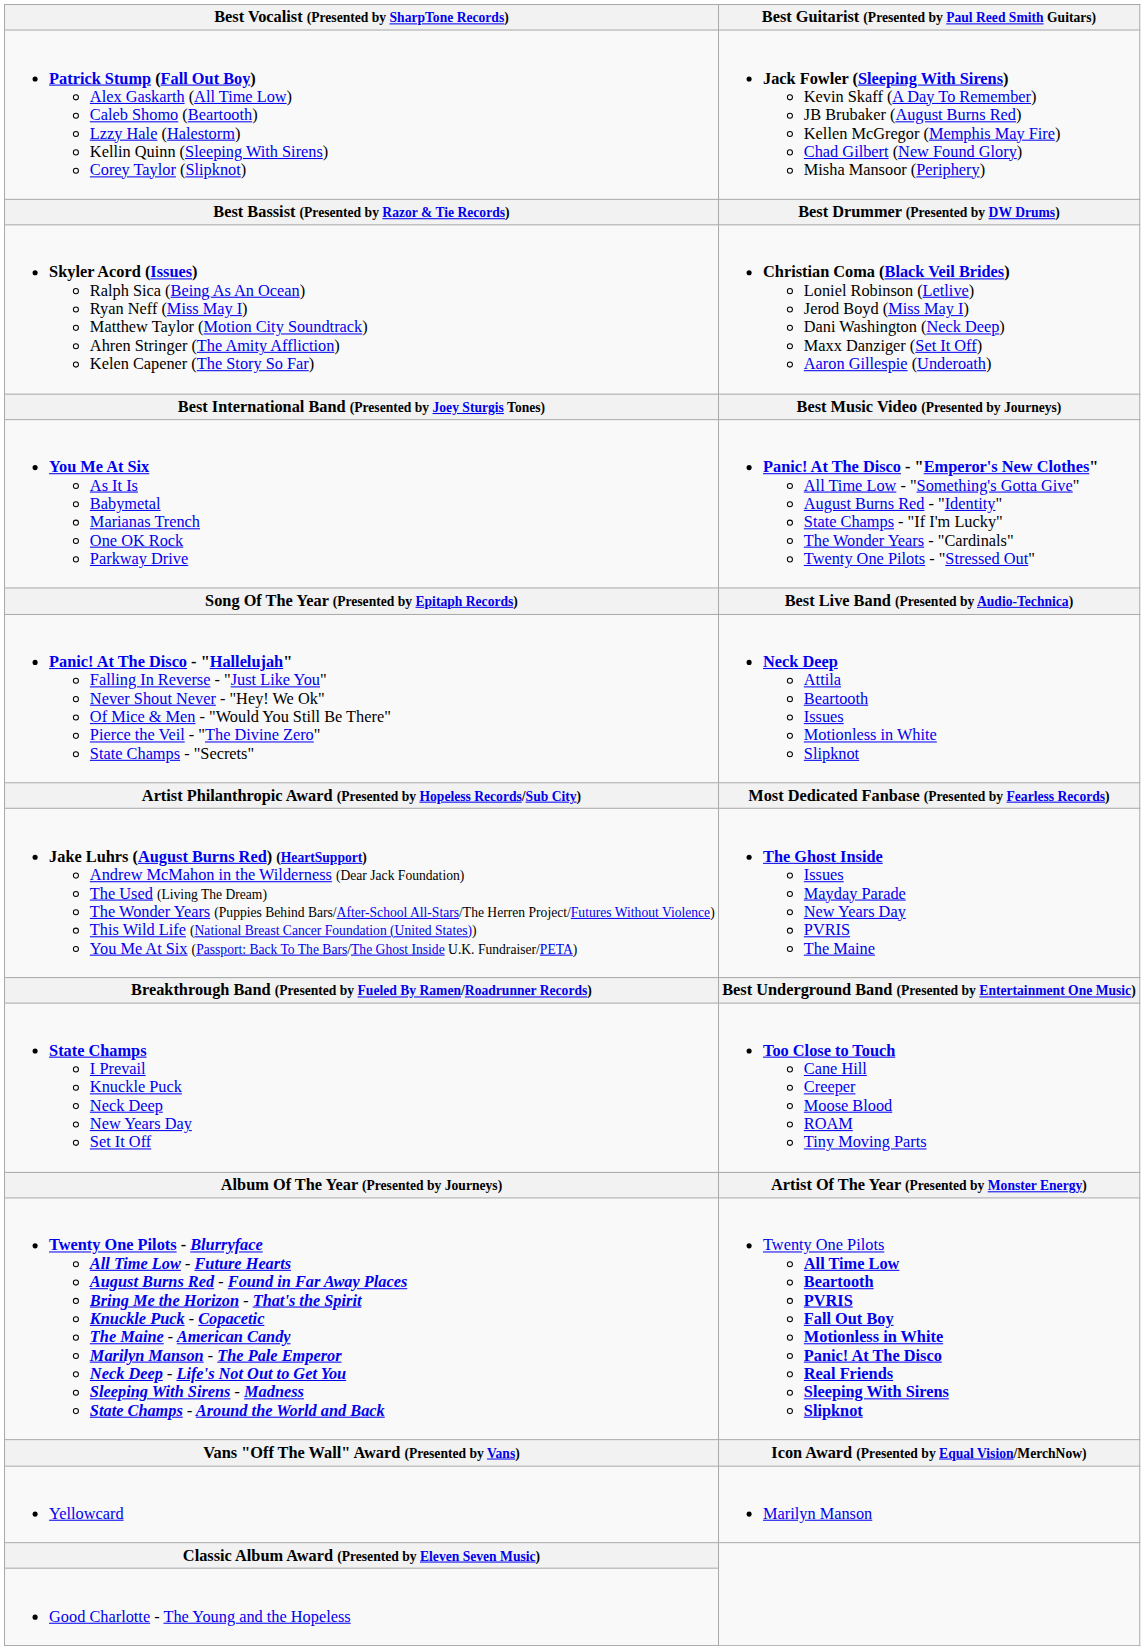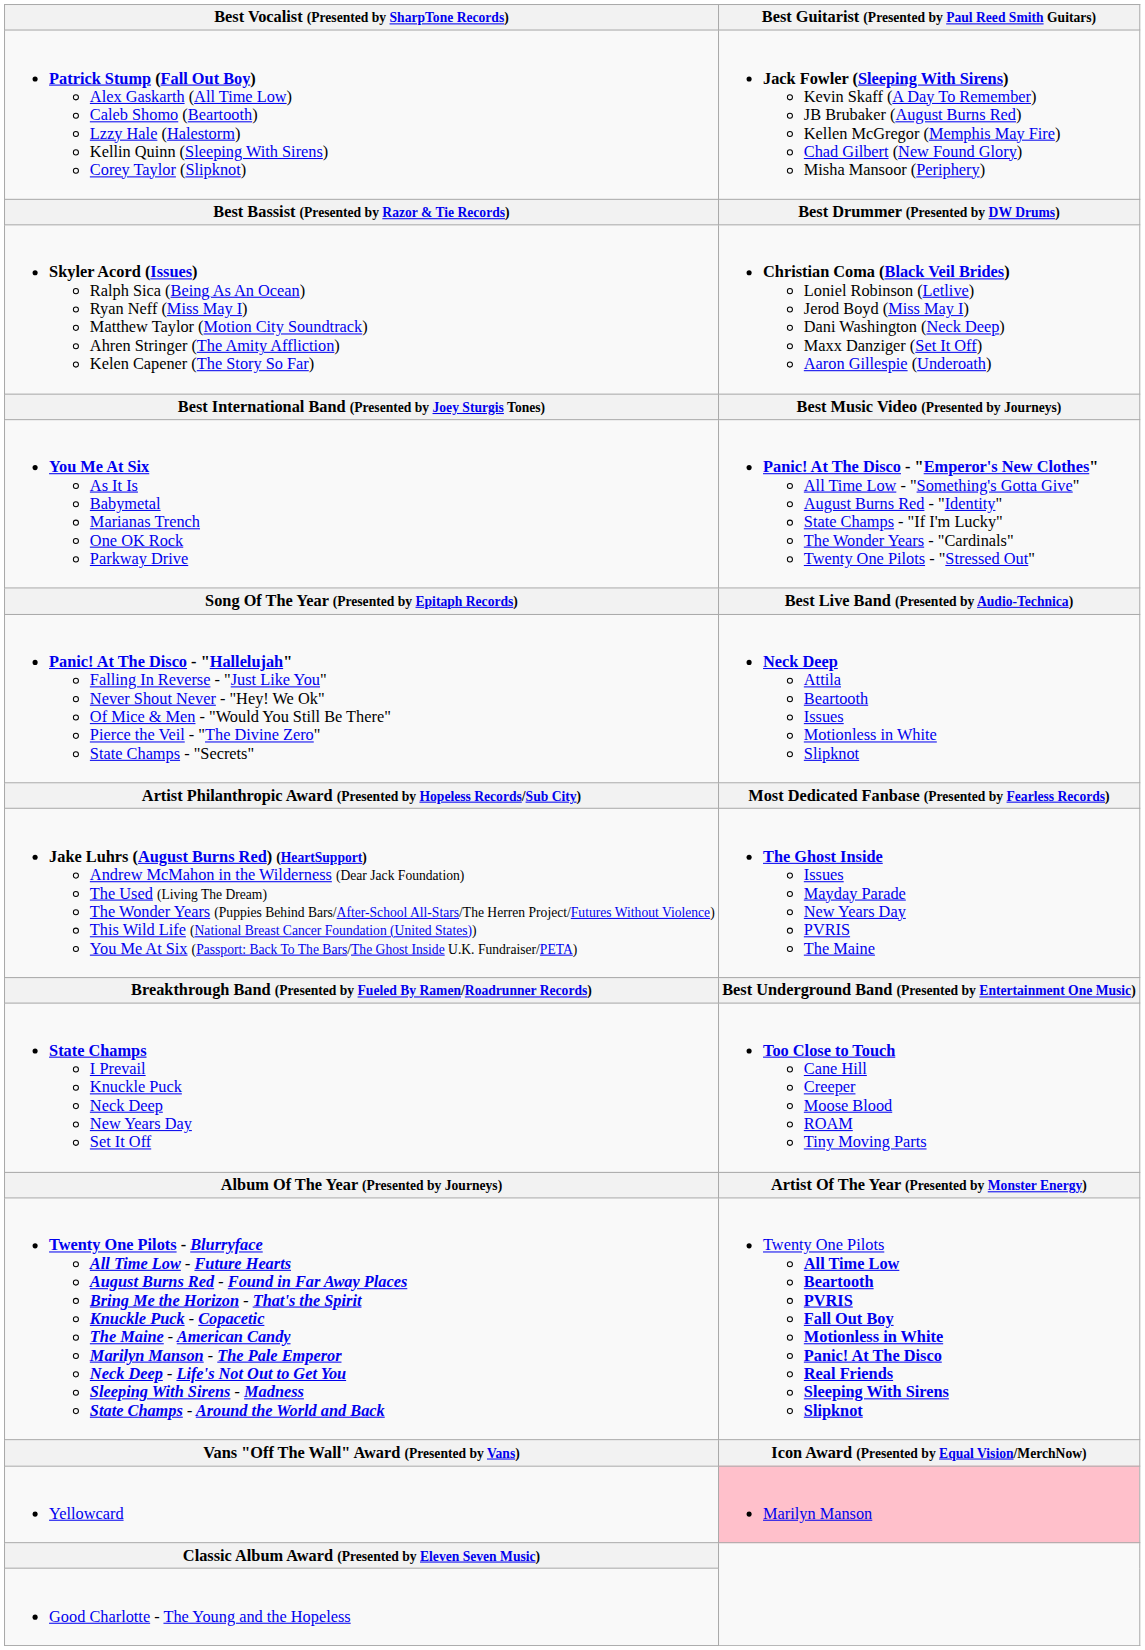(929, 1513) no background -> (929, 1513) pink background
